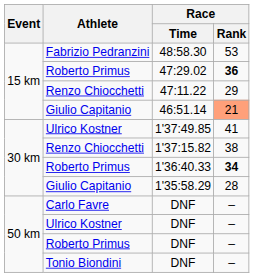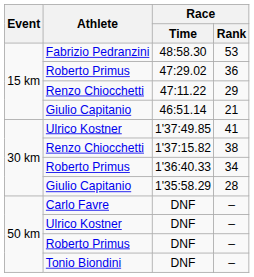(232, 72) bold -> (232, 72) normal
(232, 110) lightsalmon background -> (232, 110) no background
(232, 167) bold -> (232, 167) normal
